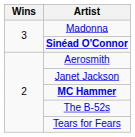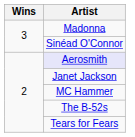(87, 44) bold -> (84, 44) normal
(87, 60) no background -> (84, 60) lavender background
(87, 92) bold -> (84, 92) normal
